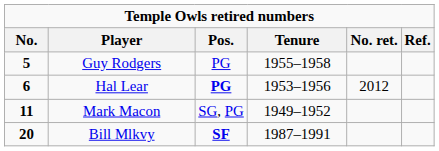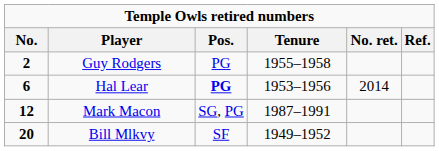(26, 63) 5 -> (26, 63) 2
(374, 87) 2012 -> (374, 87) 2014
(26, 110) 11 -> (26, 110) 12
(297, 110) 1949–1952 -> (297, 110) 1987–1991
(221, 134) bold -> (221, 134) normal
(297, 134) 1987–1991 -> (297, 134) 1949–1952
